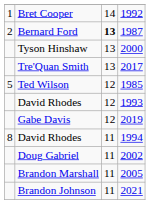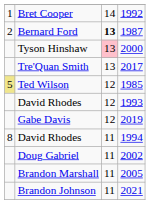(110, 48) no background -> (110, 48) pink background
(10, 84) no background -> (10, 84) khaki background
